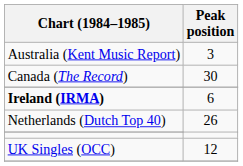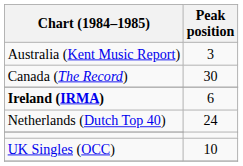(210, 120) 26 -> (210, 120) 24
(210, 149) 12 -> (210, 149) 10
